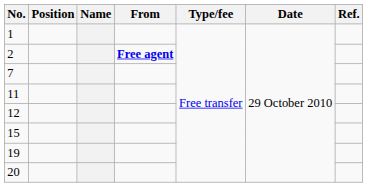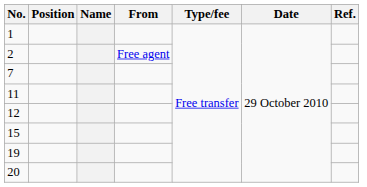(145, 53) bold -> (143, 53) normal
